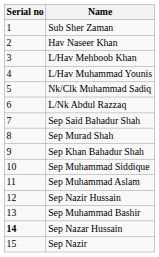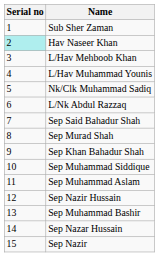(9, 43) no background -> (9, 43) paleturquoise background
(11, 228) bold -> (11, 228) normal
